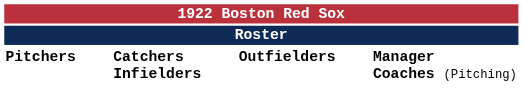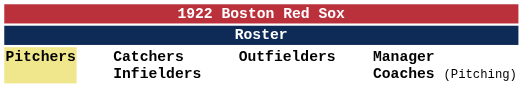(41, 57) no background -> (41, 57) khaki background
